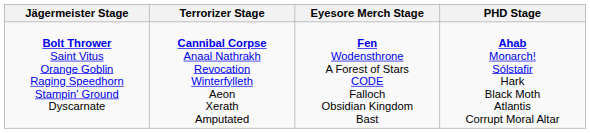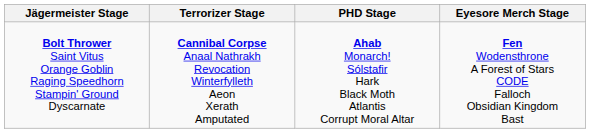columns swapped: (367, 13) <-> (512, 13)
